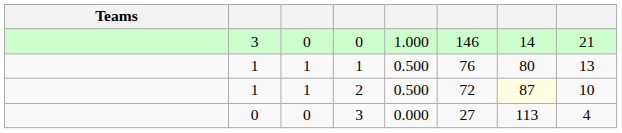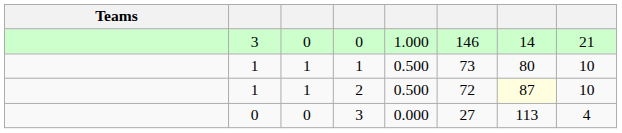(467, 66) 76 -> (467, 66) 73
(587, 66) 13 -> (587, 66) 10
